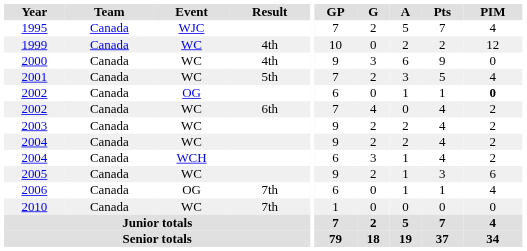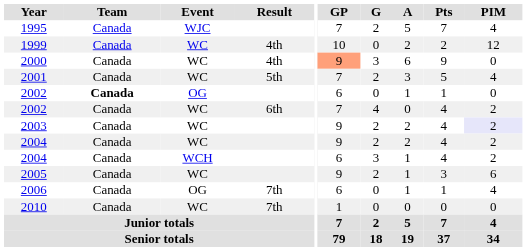(336, 60) no background -> (339, 60) lightsalmon background
(109, 93) normal -> (112, 93) bold
(493, 93) bold -> (493, 93) normal
(493, 125) no background -> (493, 125) lavender background
